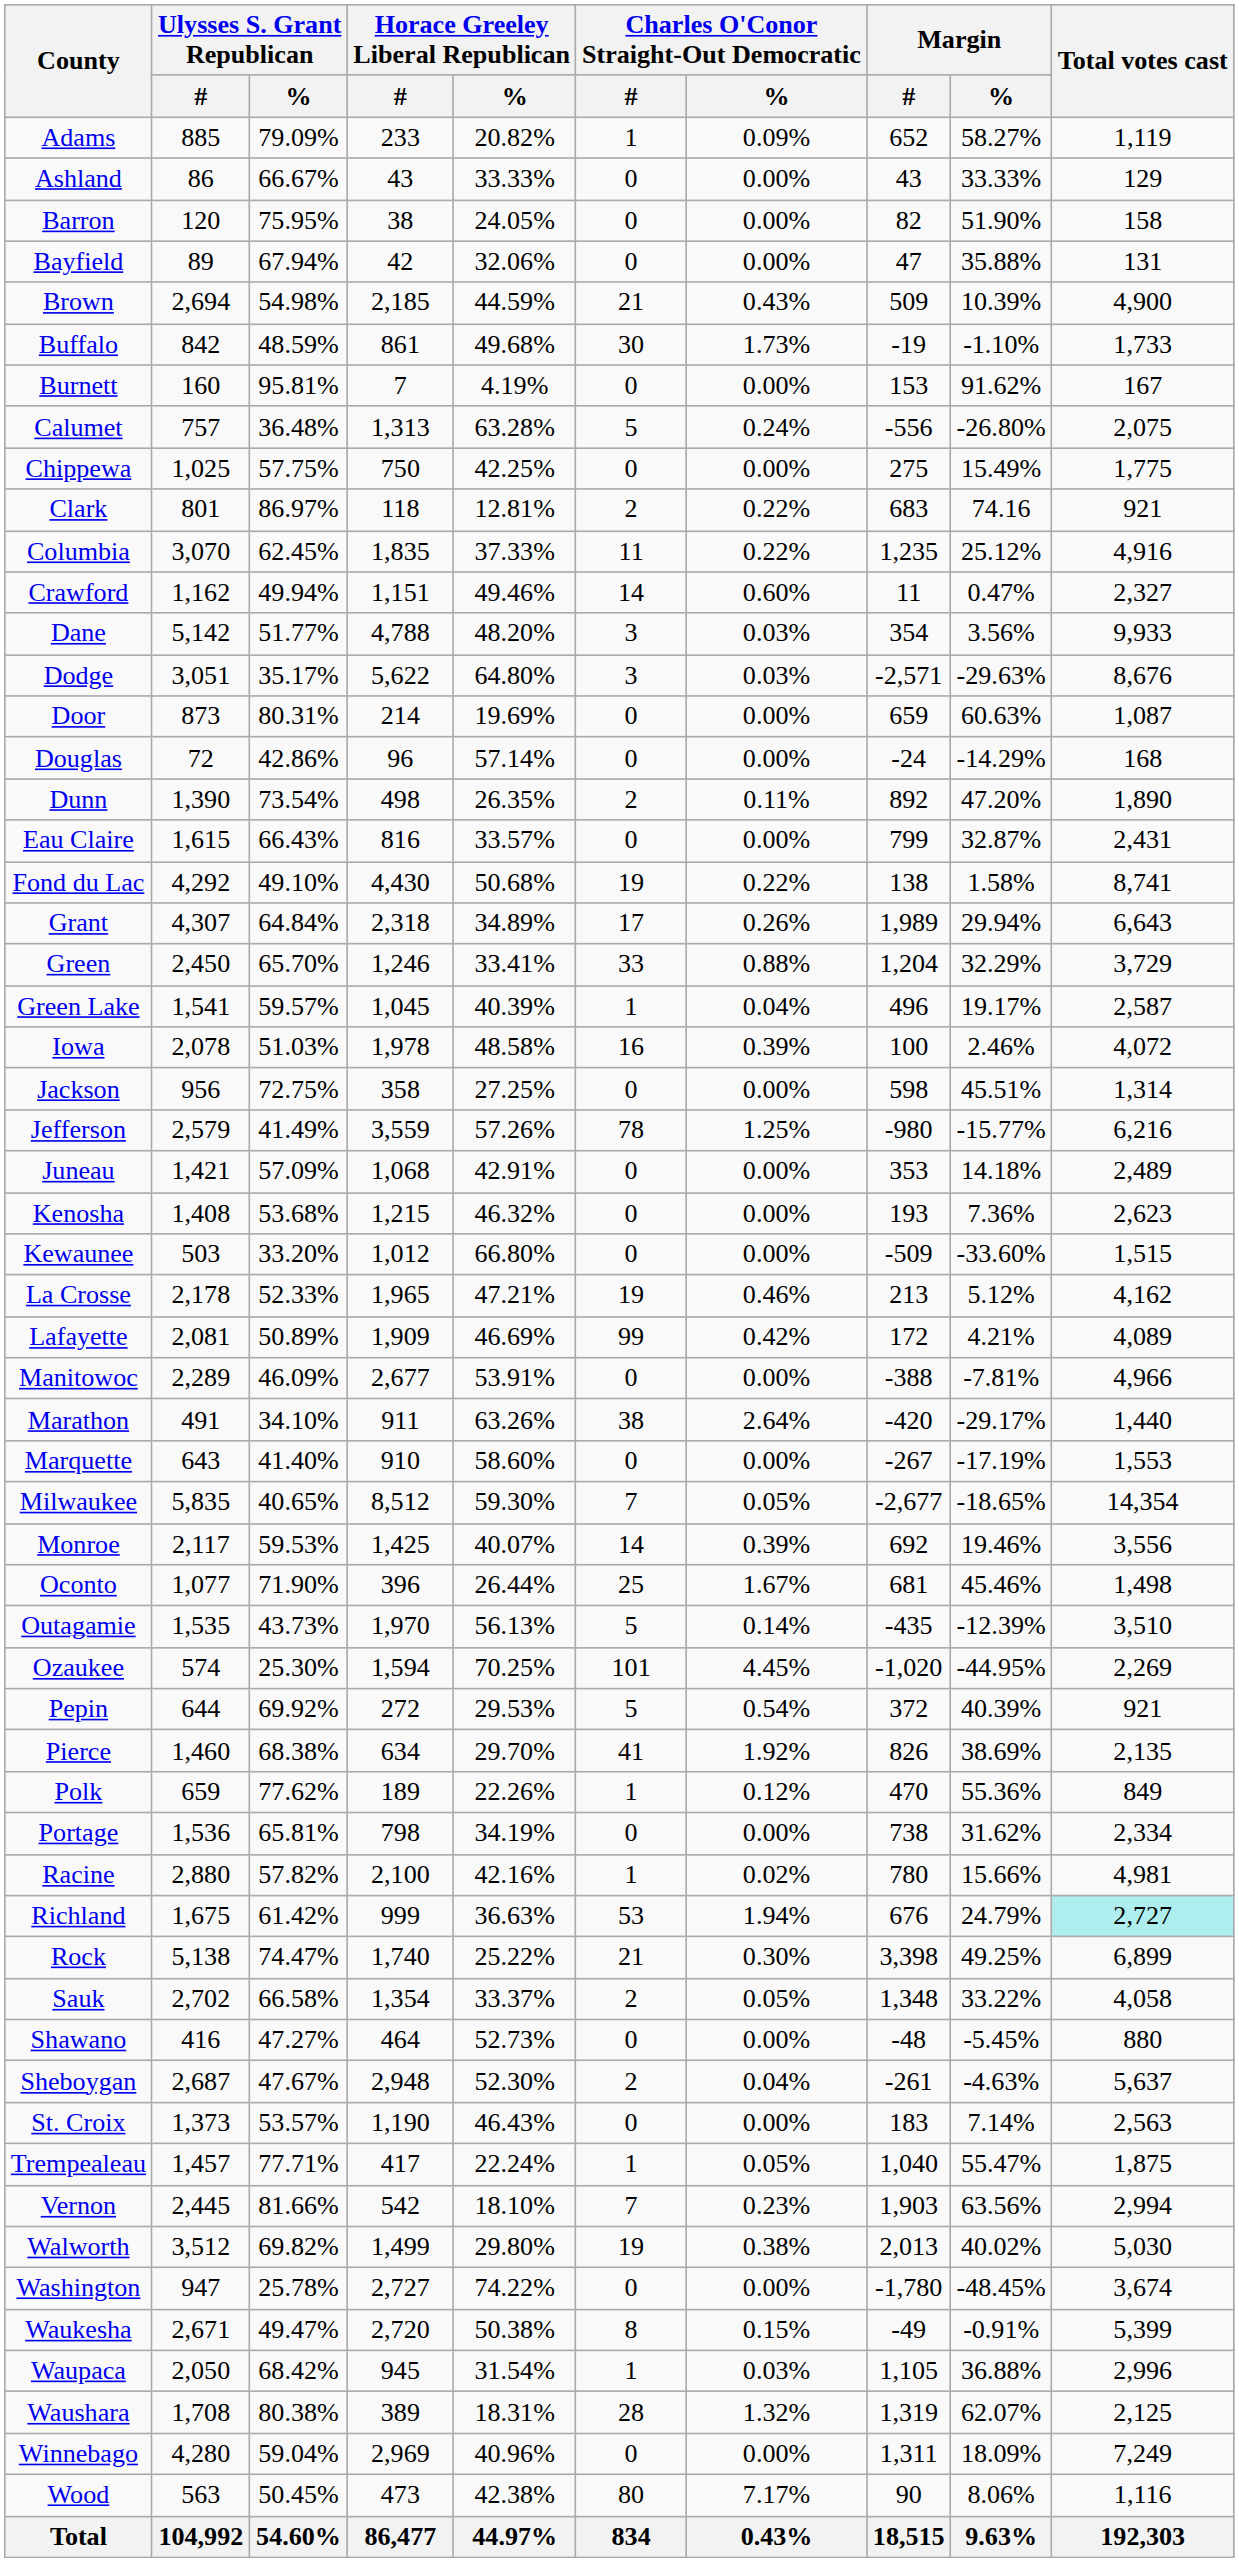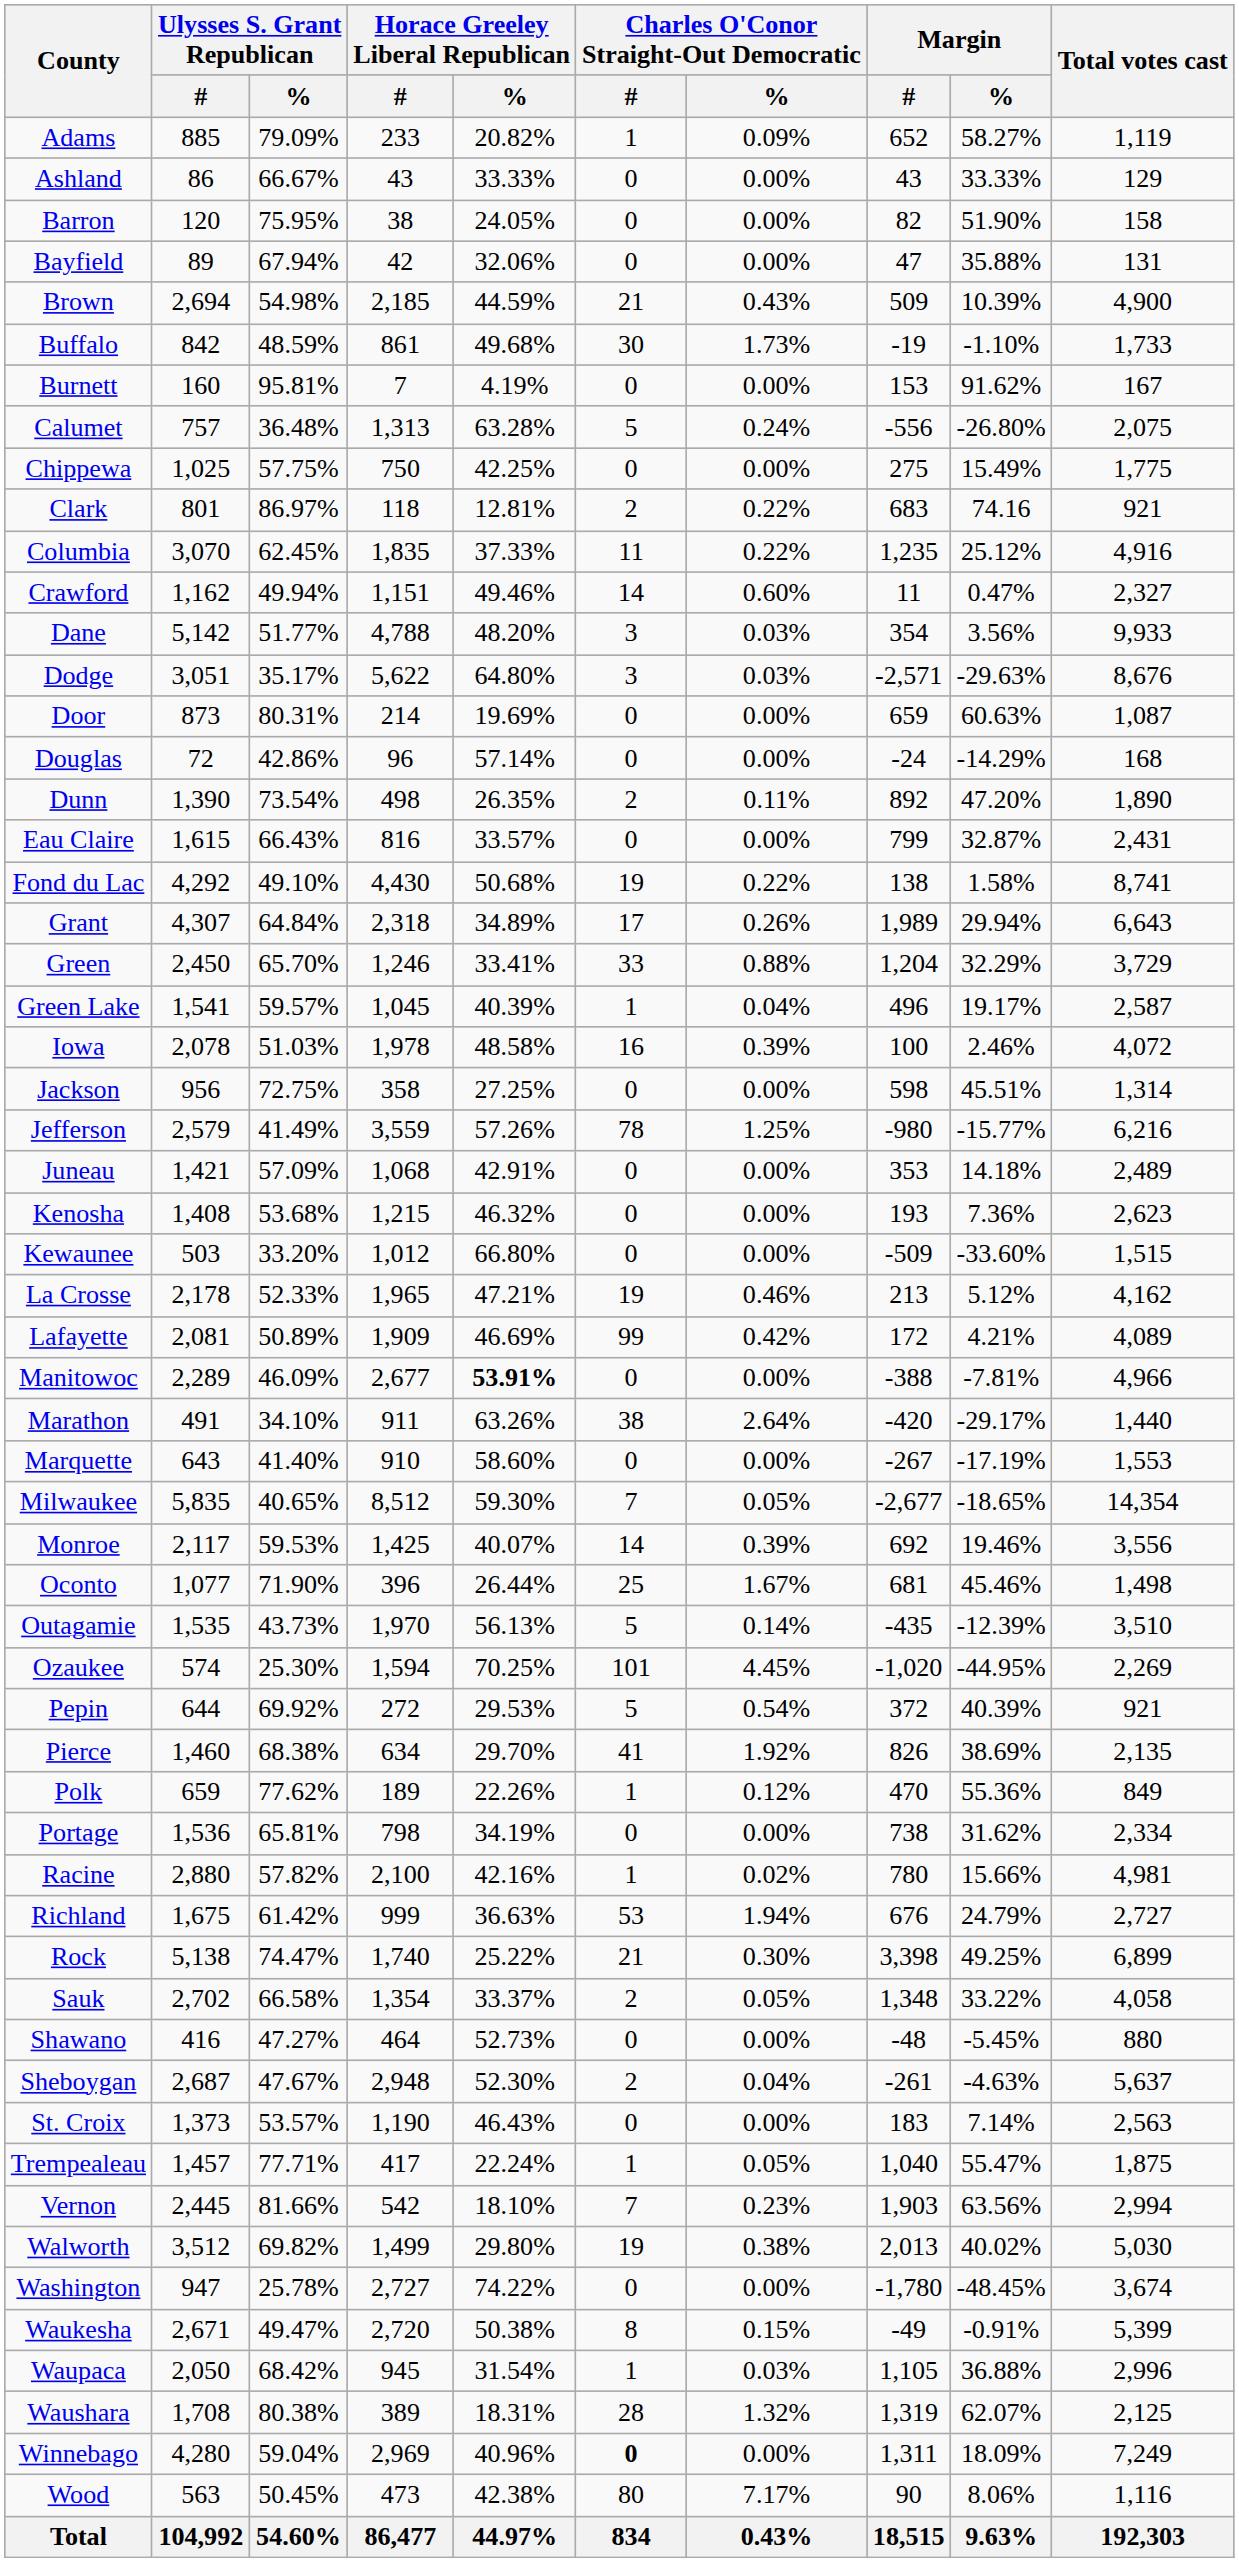(515, 1378) normal -> (515, 1378) bold
(1143, 1915) paleturquoise background -> (1143, 1915) no background
(631, 2453) normal -> (631, 2453) bold
